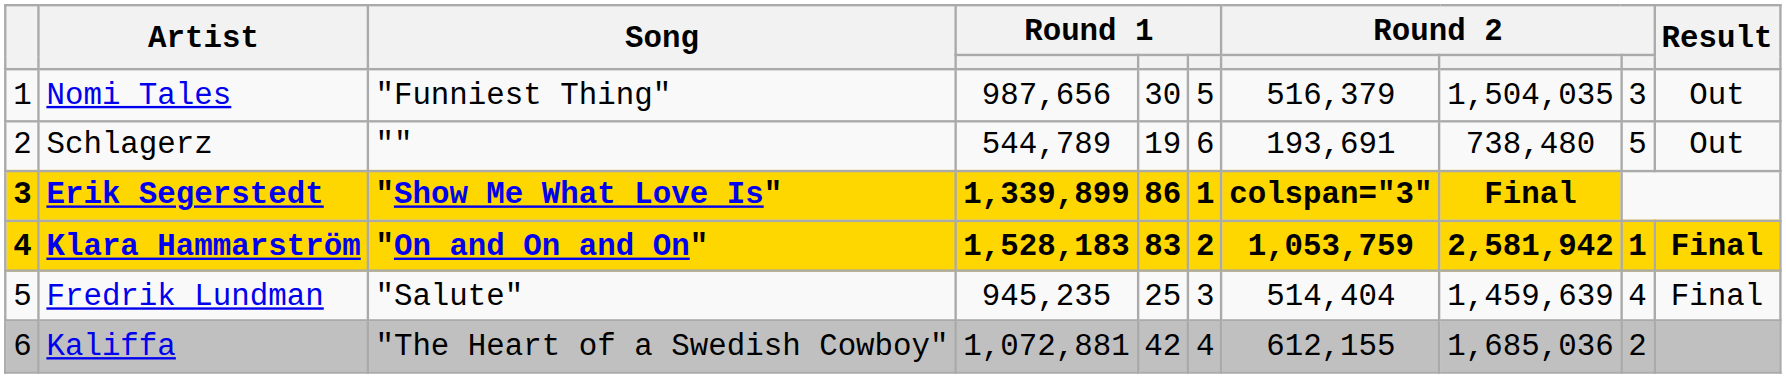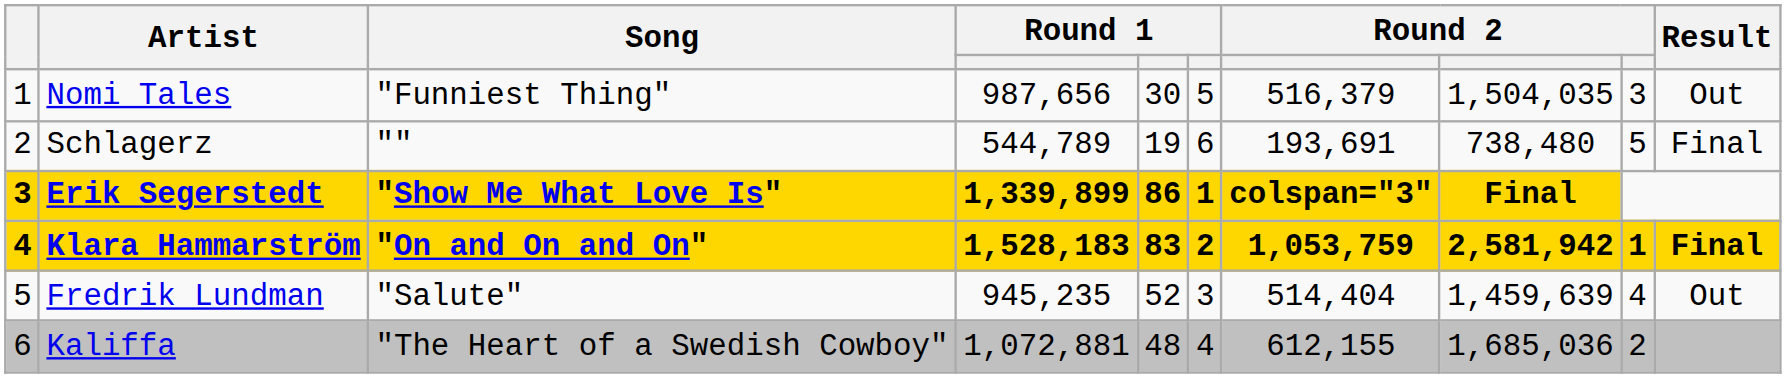(1717, 145) Out -> (1717, 145) Final
(1163, 296) 25 -> (1163, 296) 52
(1717, 296) Final -> (1717, 296) Out
(1163, 346) 42 -> (1163, 346) 48
